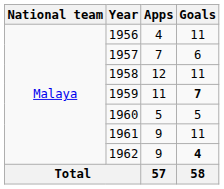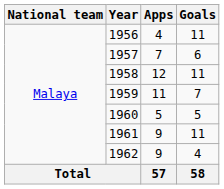(198, 94) bold -> (198, 94) normal
(198, 154) bold -> (198, 154) normal
